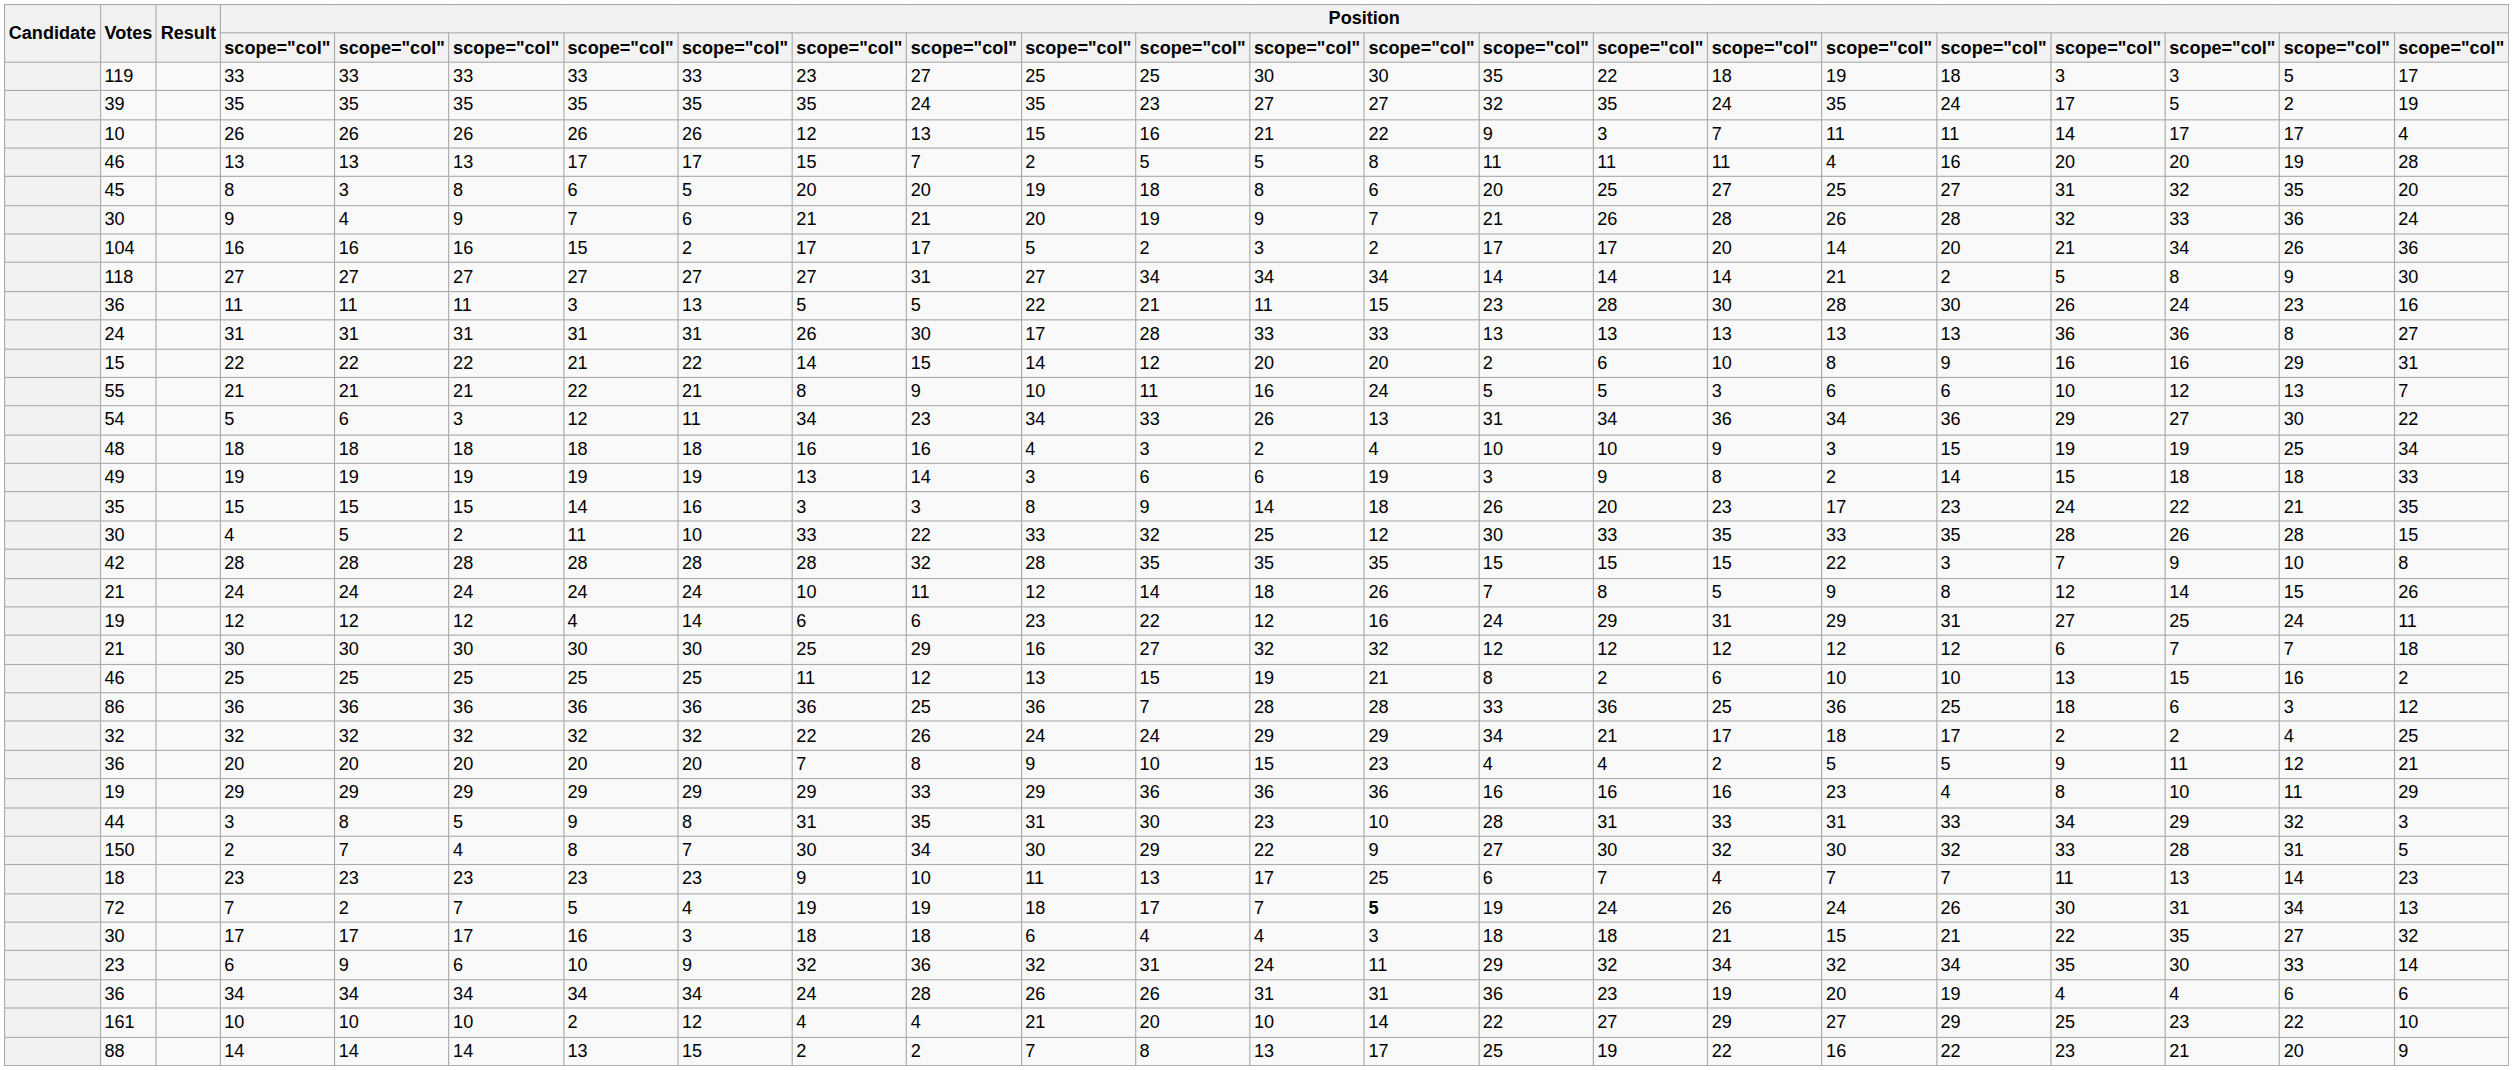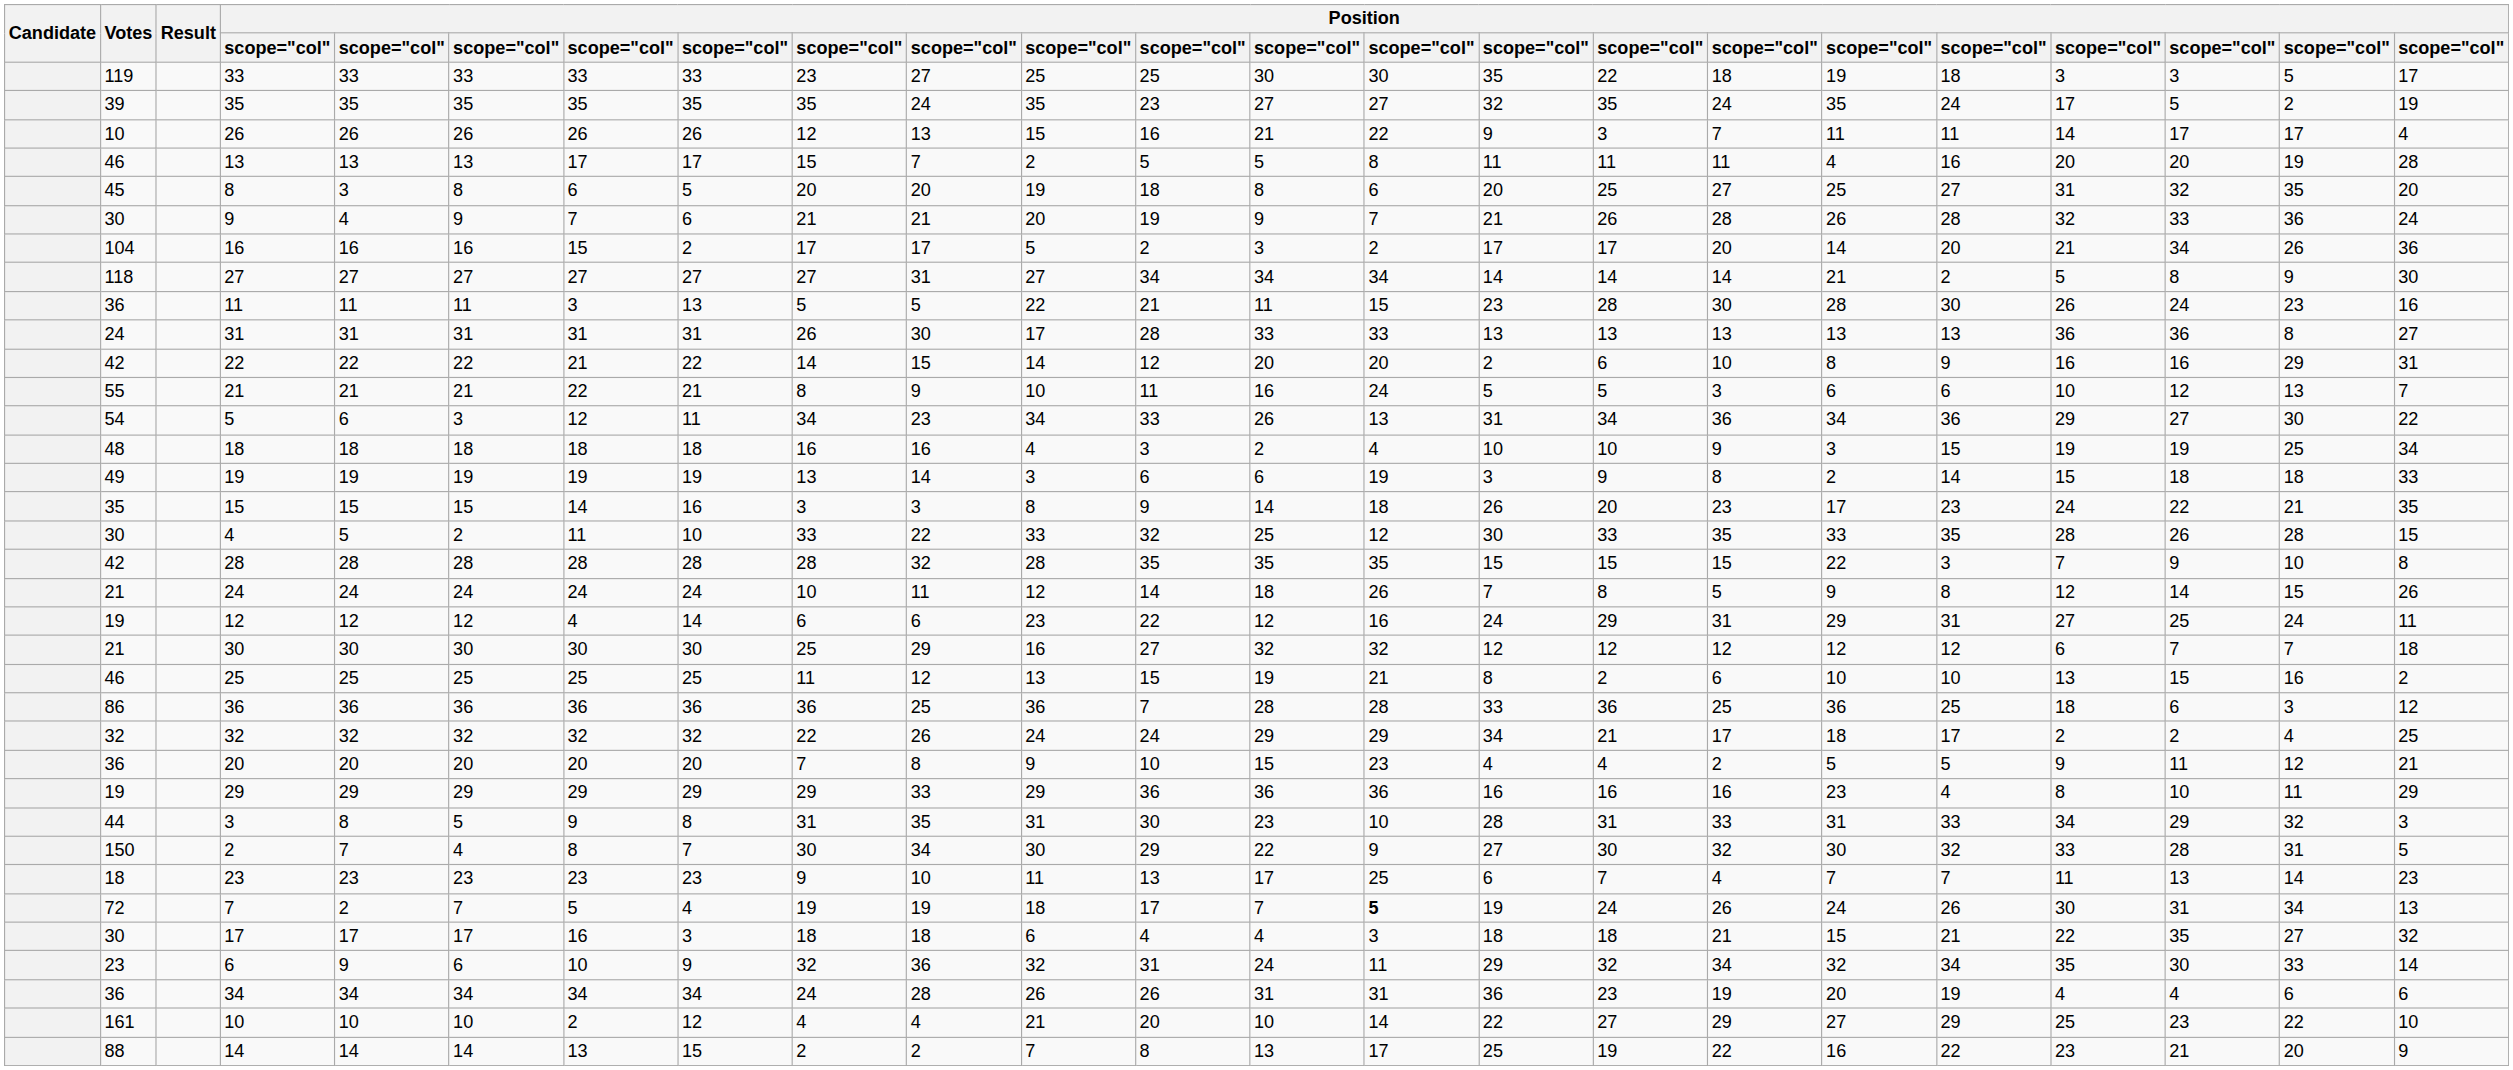(115, 362) 15 -> (115, 362) 42
